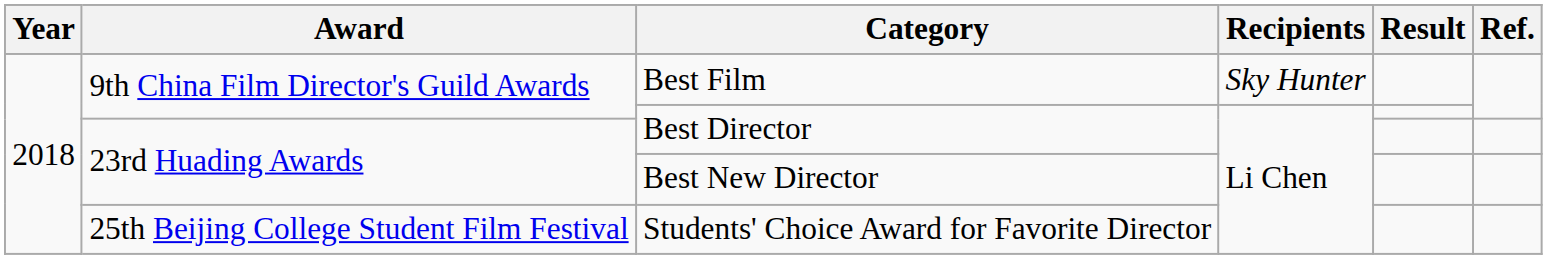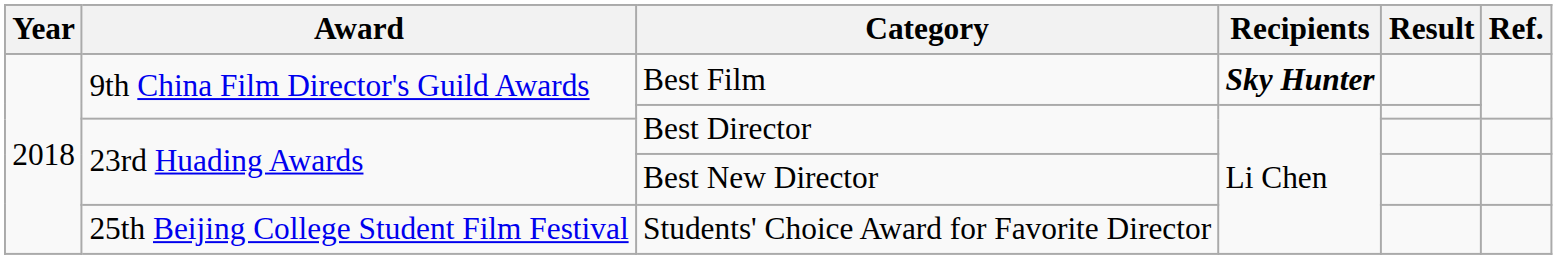(1296, 79) normal -> (1300, 79) bold
